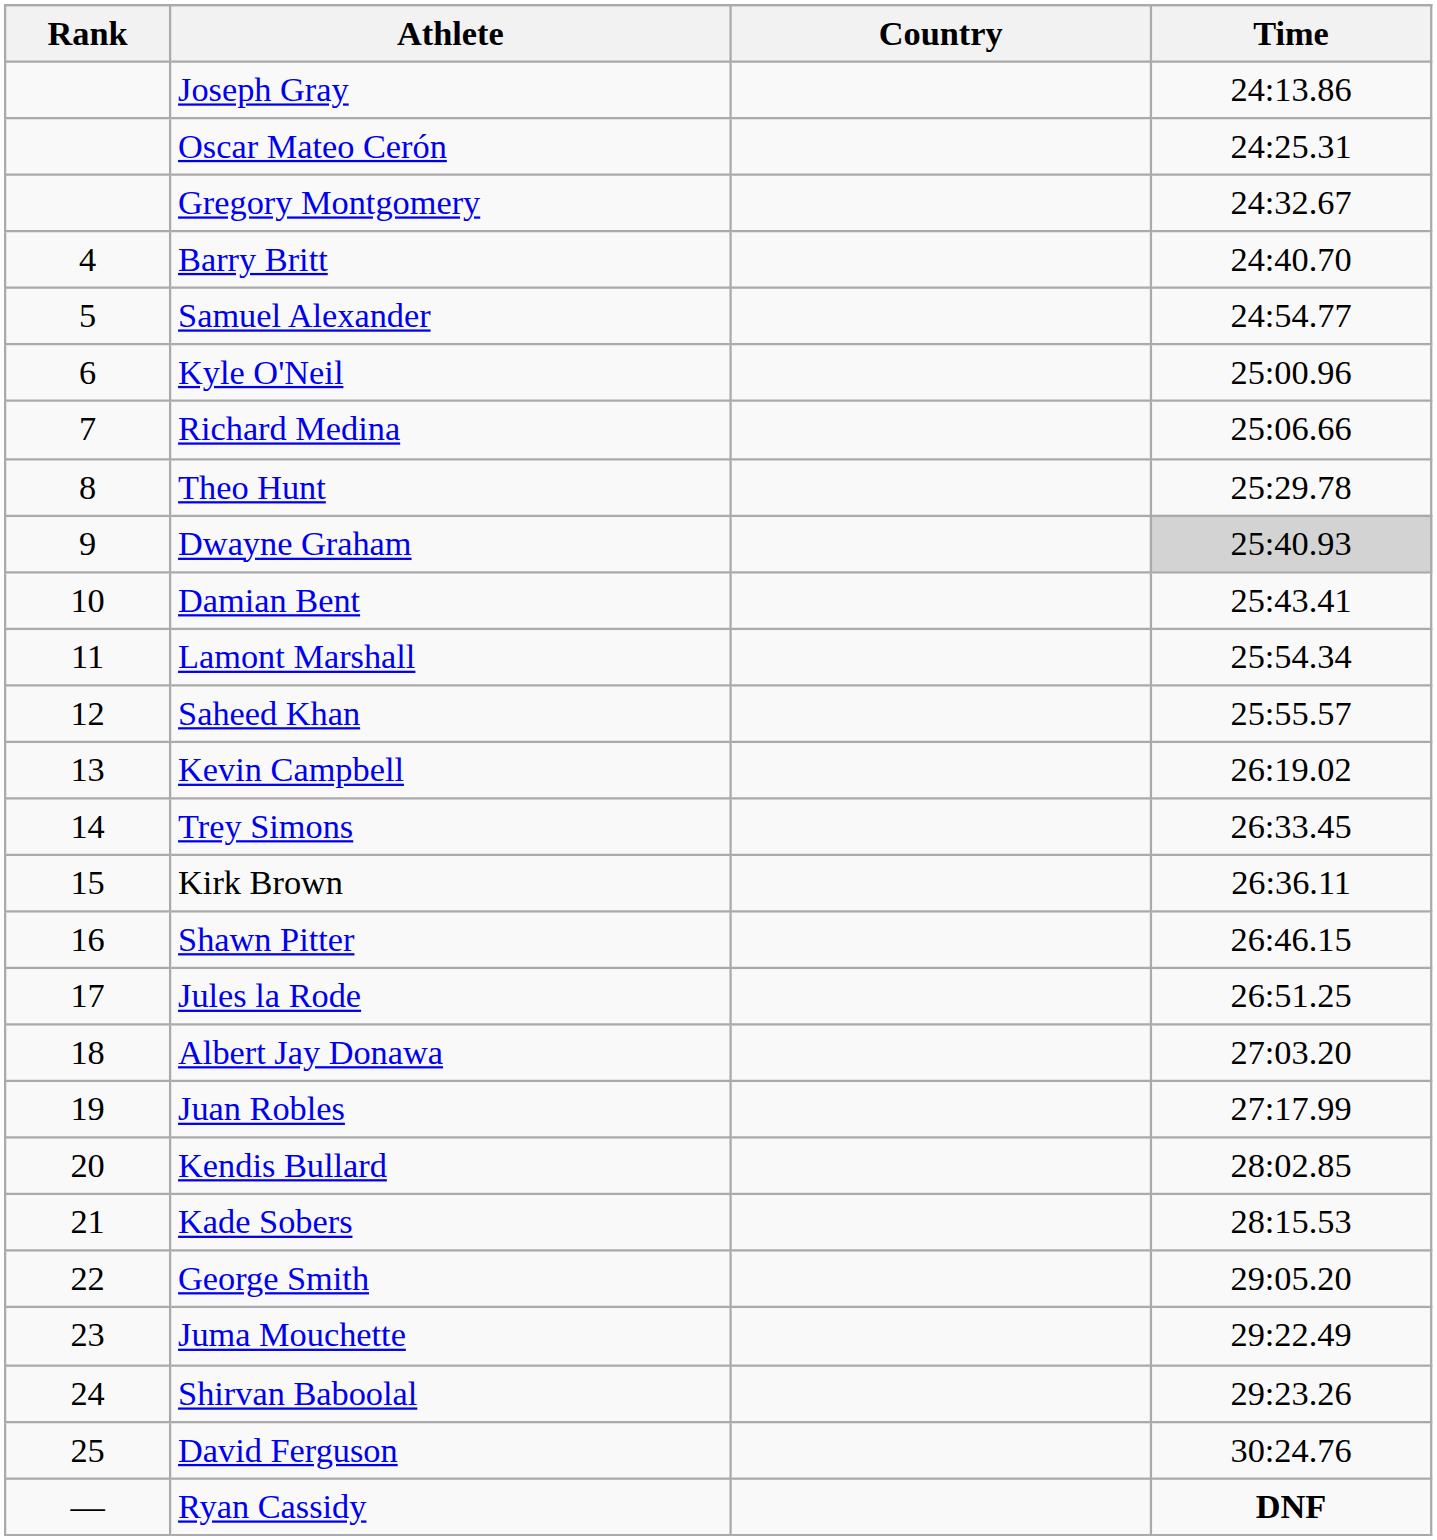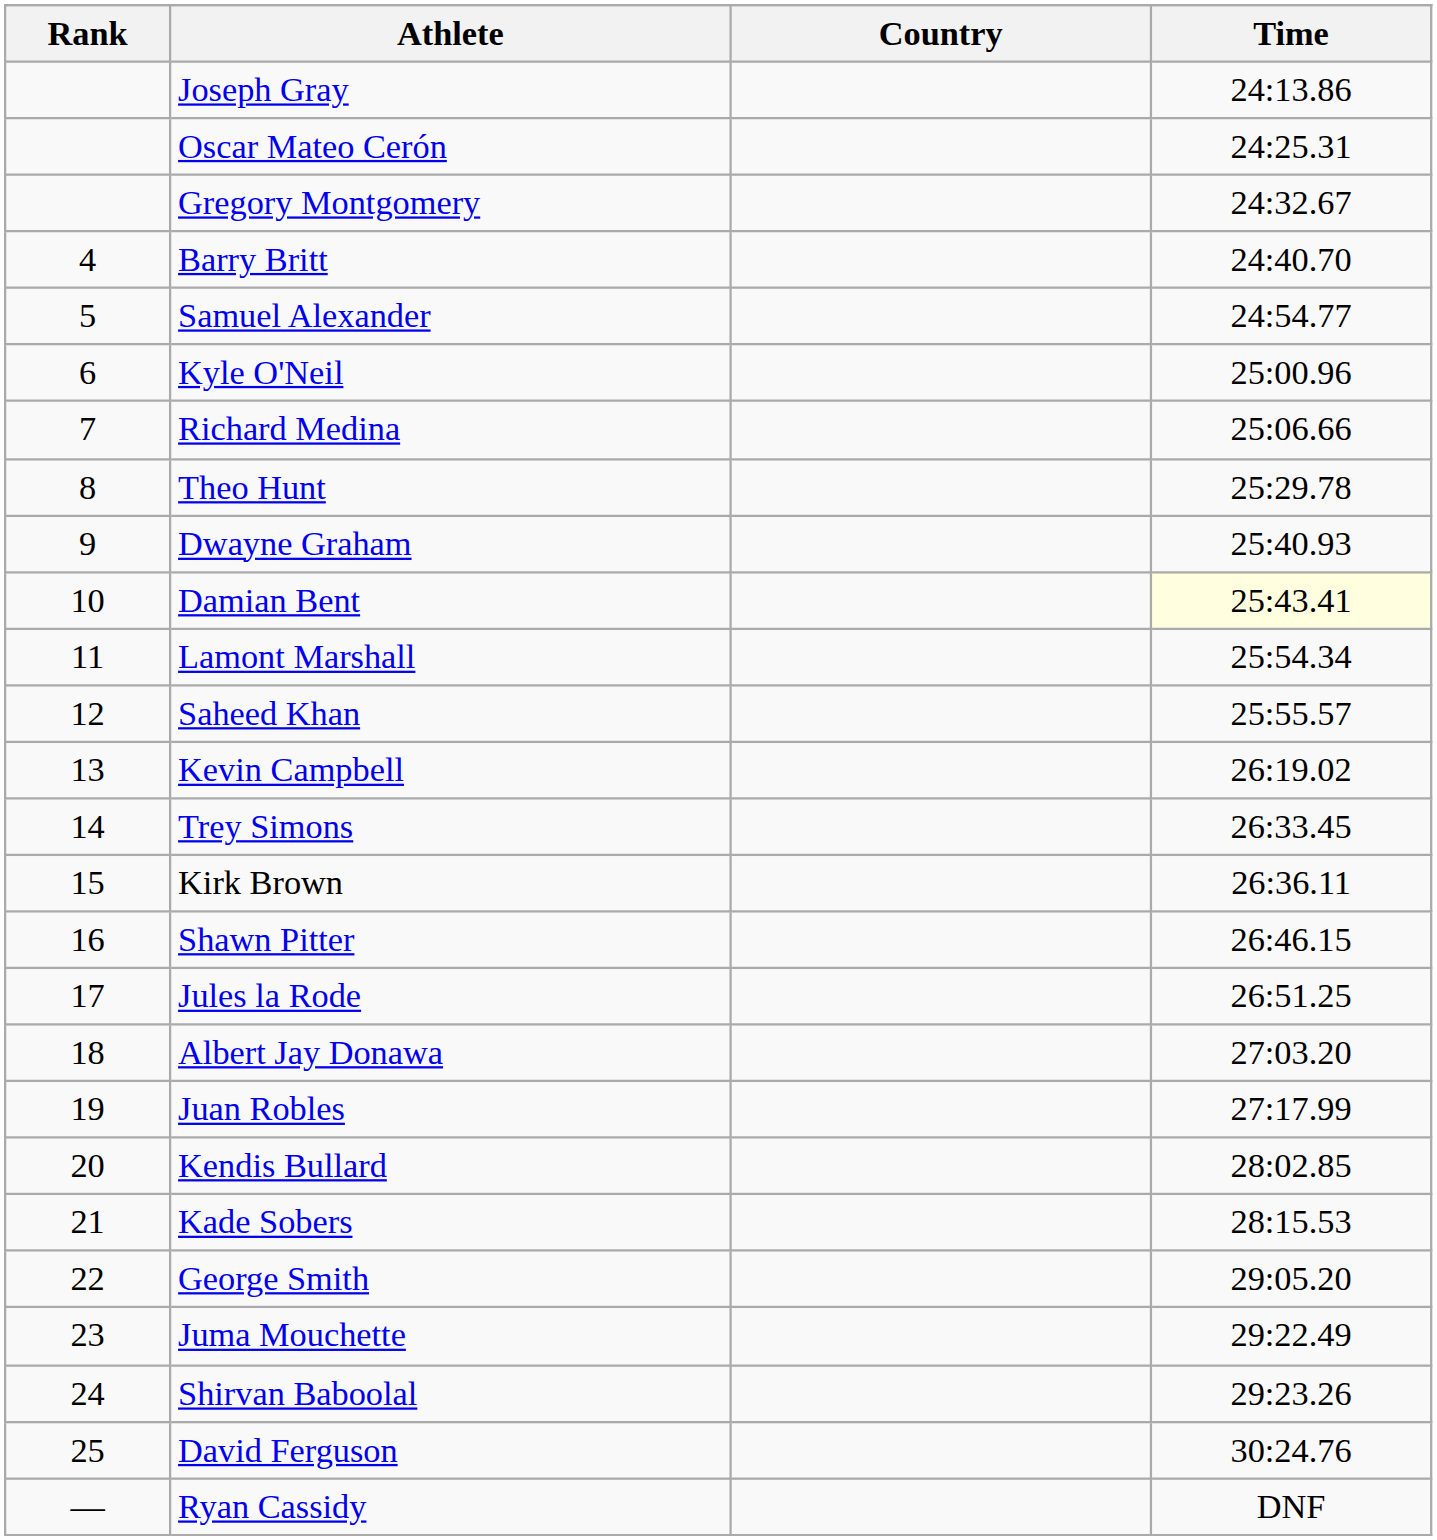(1291, 542) lightgrey background -> (1291, 542) no background
(1291, 599) no background -> (1291, 599) lightyellow background
(1291, 1505) bold -> (1291, 1505) normal
